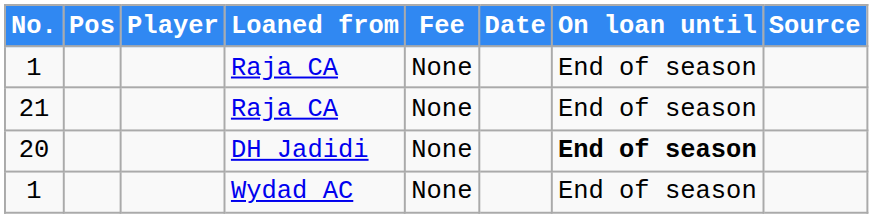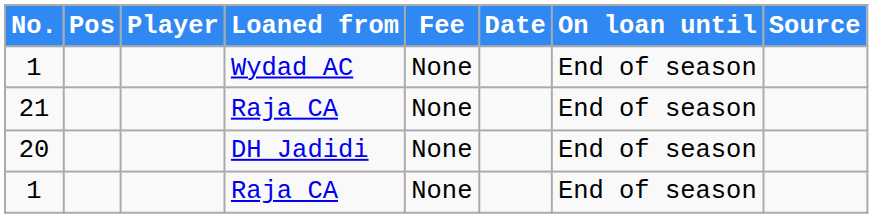rows swapped: (34, 192) <-> (34, 67)
(657, 150) bold -> (657, 150) normal
